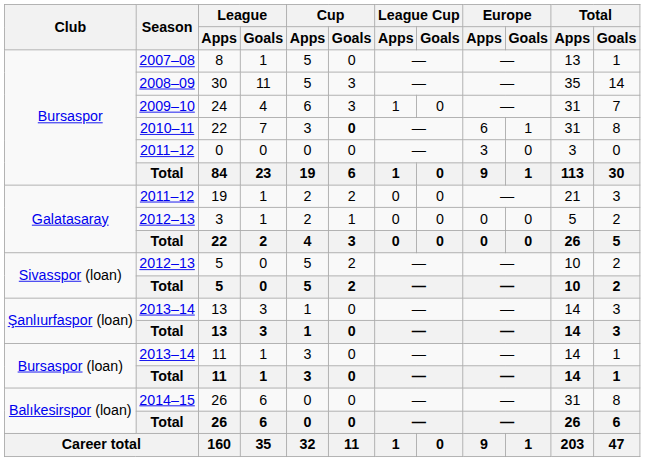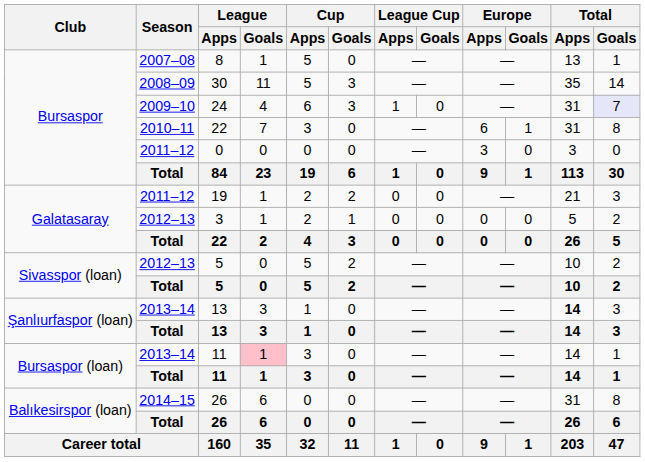(617, 106) no background -> (617, 106) lavender background
(352, 128) bold -> (352, 128) normal
(572, 309) normal -> (572, 309) bold
(263, 354) no background -> (263, 354) pink background
